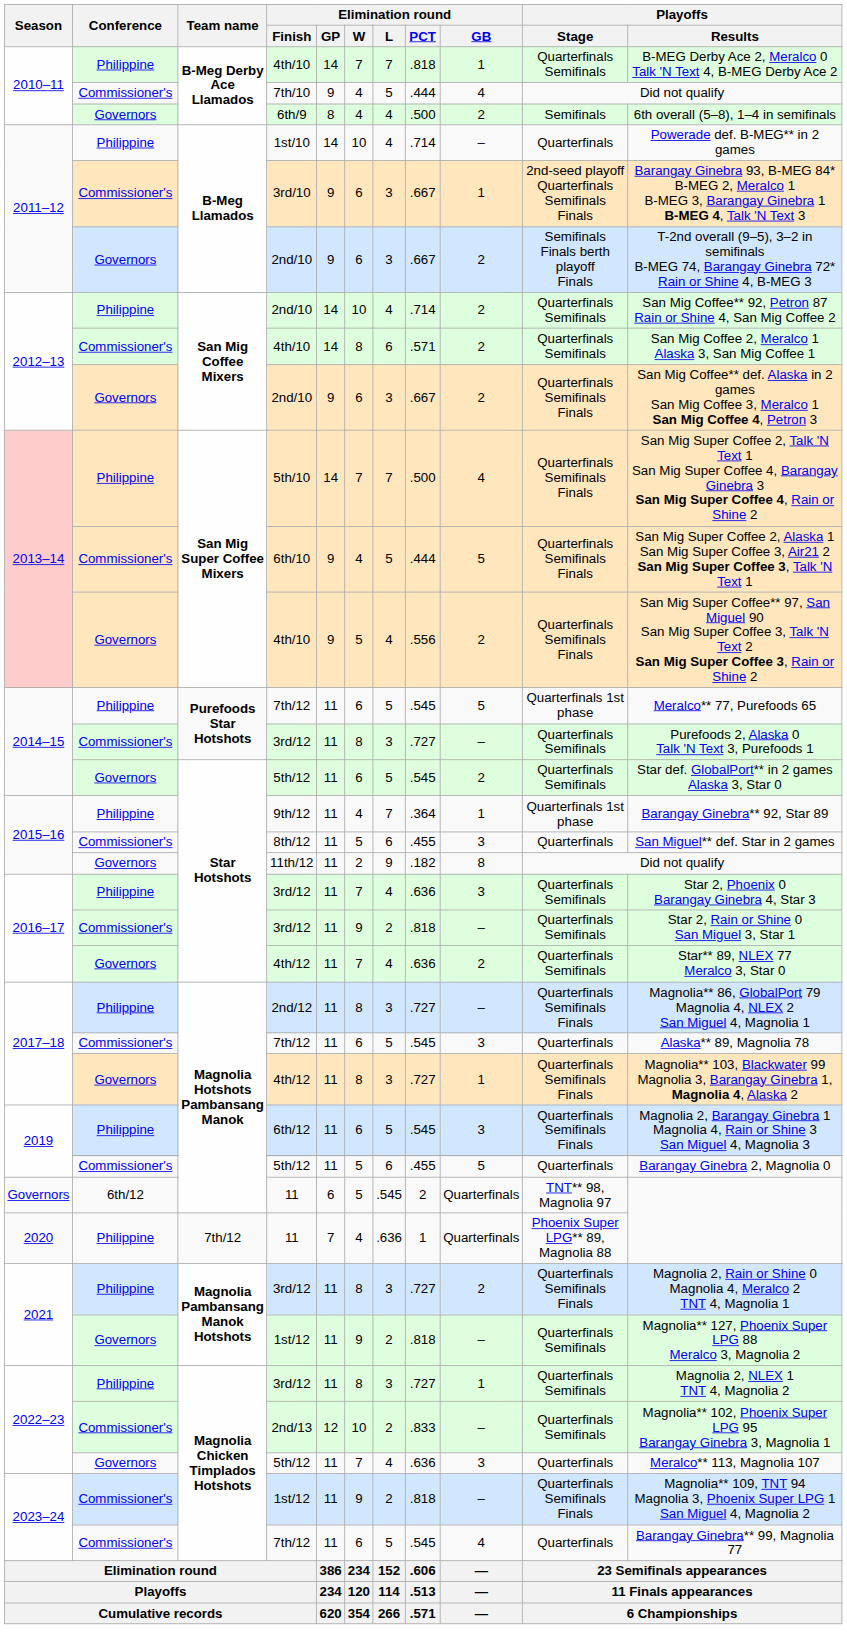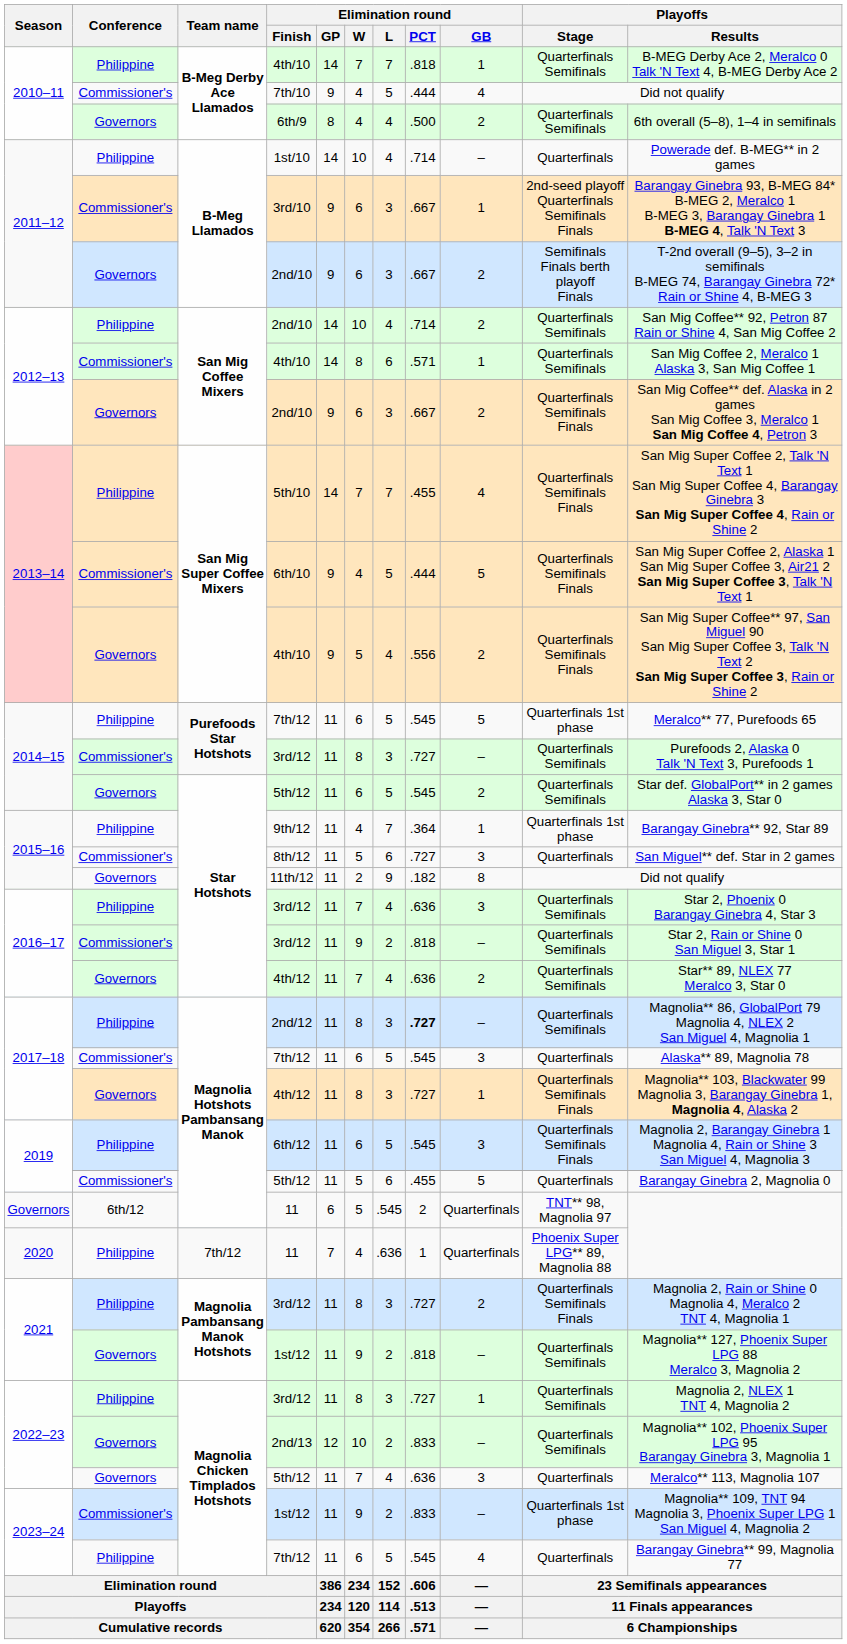(575, 114) Semifinals -> (575, 121) Quarterfinals Semifinals
(481, 346) 2 -> (481, 361) 1
(423, 478) .500 -> (423, 493) .455
(423, 842) .455 -> (423, 857) .727
(423, 1007) normal -> (423, 1022) bold
(575, 1007) Quarterfinals Semifinals Finals -> (575, 1022) Quarterfinals Semifinals
(125, 1427) Commissioner's -> (125, 1442) Governors
(423, 1499) .818 -> (423, 1514) .833
(575, 1499) Quarterfinals Semifinals Finals -> (575, 1514) Quarterfinals 1st phase
(125, 1542) Commissioner's -> (125, 1557) Philippine
